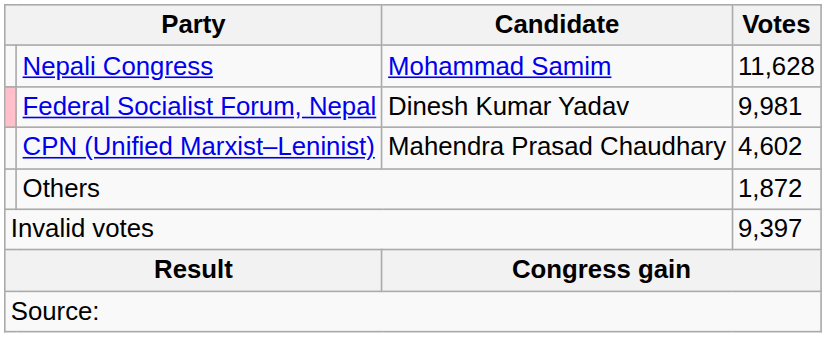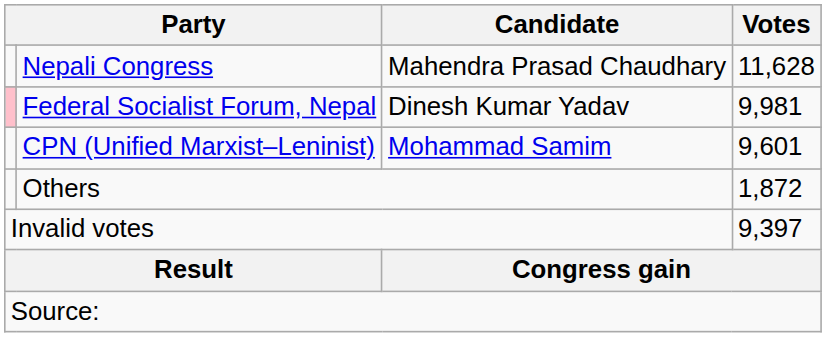(500, 65) Mohammad Samim -> (557, 65) Mahendra Prasad Chaudhary
(557, 147) Mahendra Prasad Chaudhary -> (500, 147) Mohammad Samim
(770, 147) 4,602 -> (770, 147) 9,601
